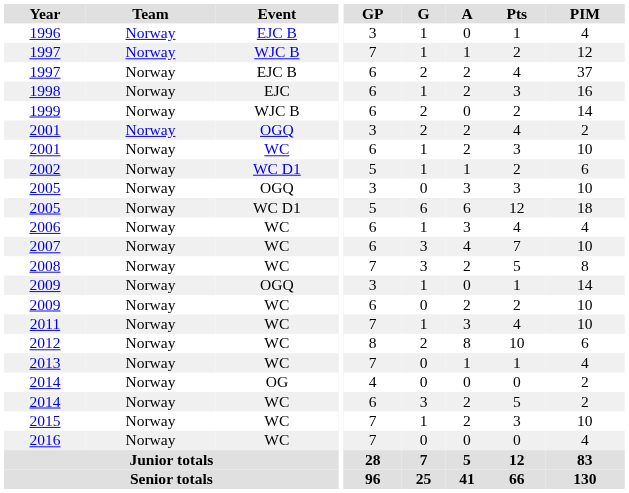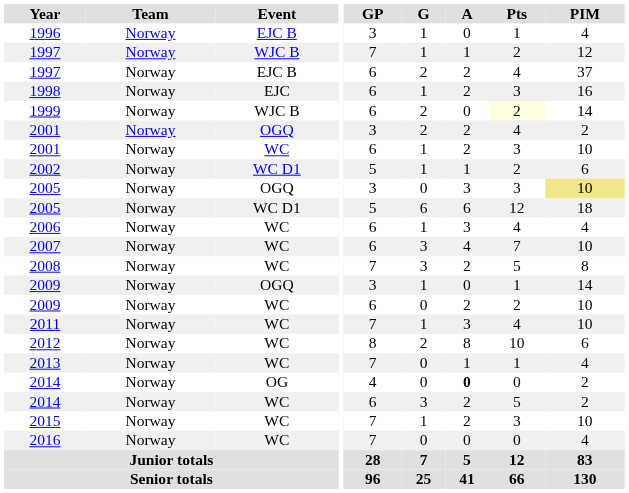(517, 110) no background -> (517, 110) lightyellow background
(585, 188) no background -> (585, 188) khaki background
(467, 382) normal -> (467, 382) bold
